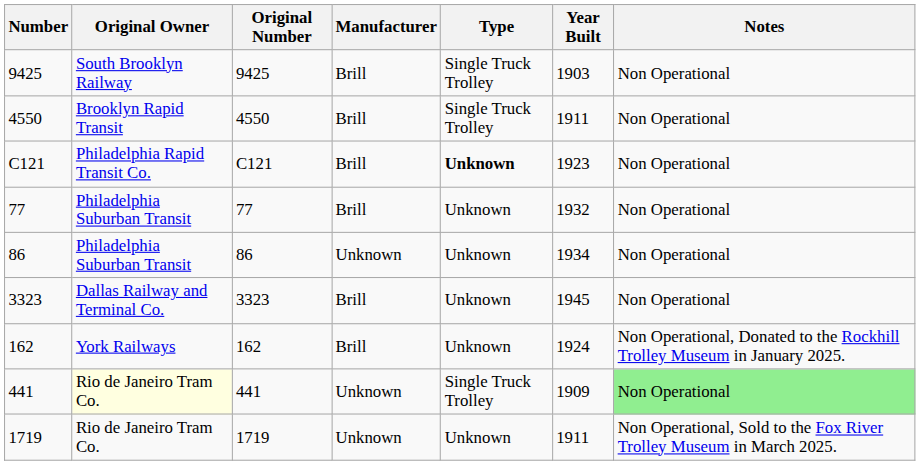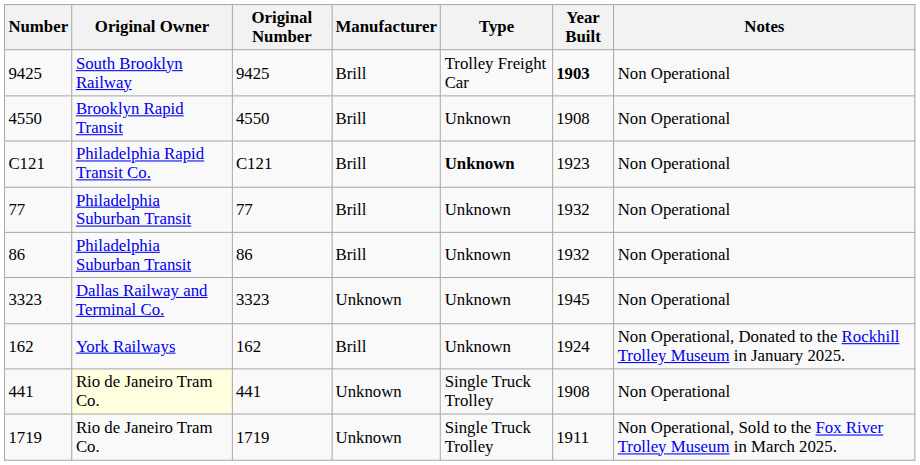(488, 72) Single Truck Trolley -> (495, 72) Trolley Freight Car
(573, 72) normal -> (573, 72) bold
(488, 118) Single Truck Trolley -> (478, 118) Unknown
(573, 118) 1911 -> (573, 118) 1908
(369, 254) Unknown -> (351, 254) Brill
(573, 254) 1934 -> (573, 254) 1932
(351, 300) Brill -> (369, 300) Unknown
(573, 391) 1909 -> (573, 391) 1908
(674, 391) lightgreen background -> (674, 391) no background
(478, 437) Unknown -> (488, 437) Single Truck Trolley
